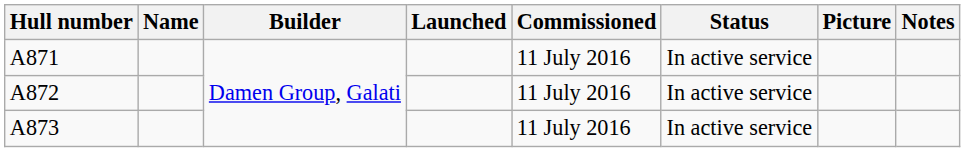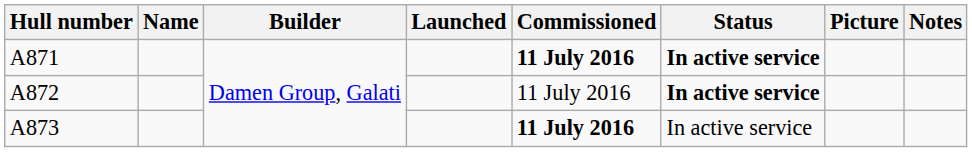(574, 57) normal -> (575, 57) bold
(739, 57) normal -> (743, 57) bold
(739, 92) normal -> (743, 92) bold
(574, 127) normal -> (575, 127) bold
